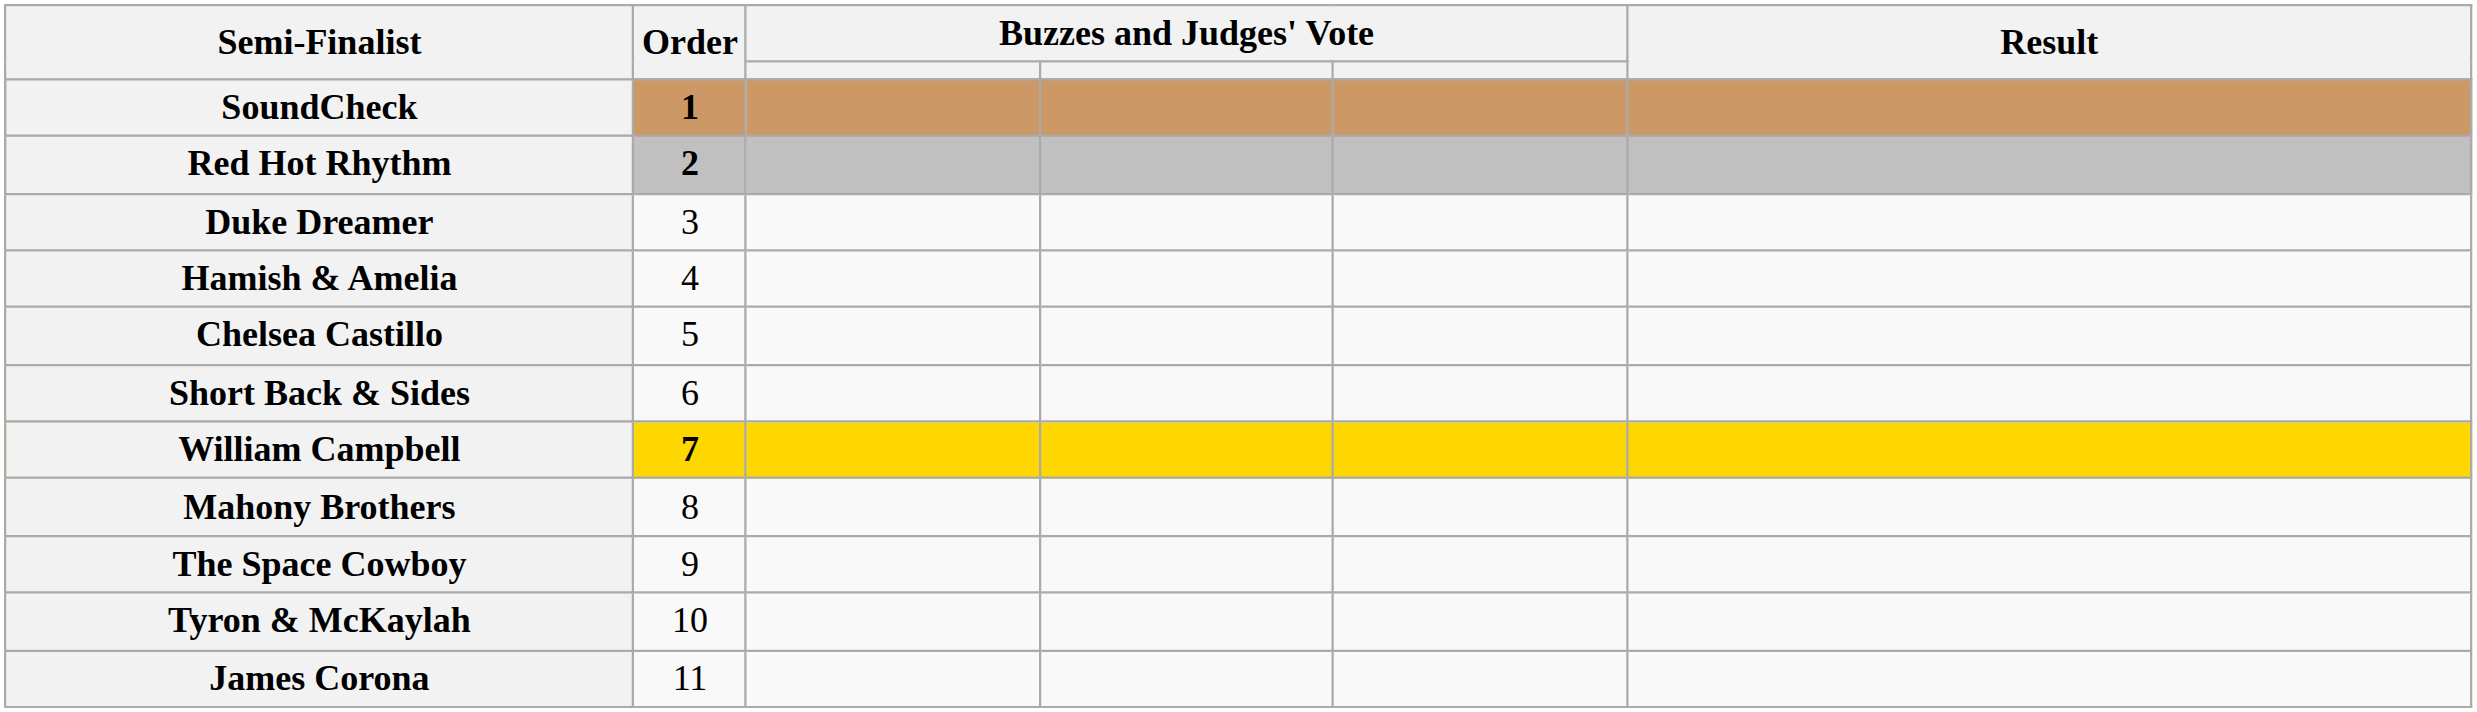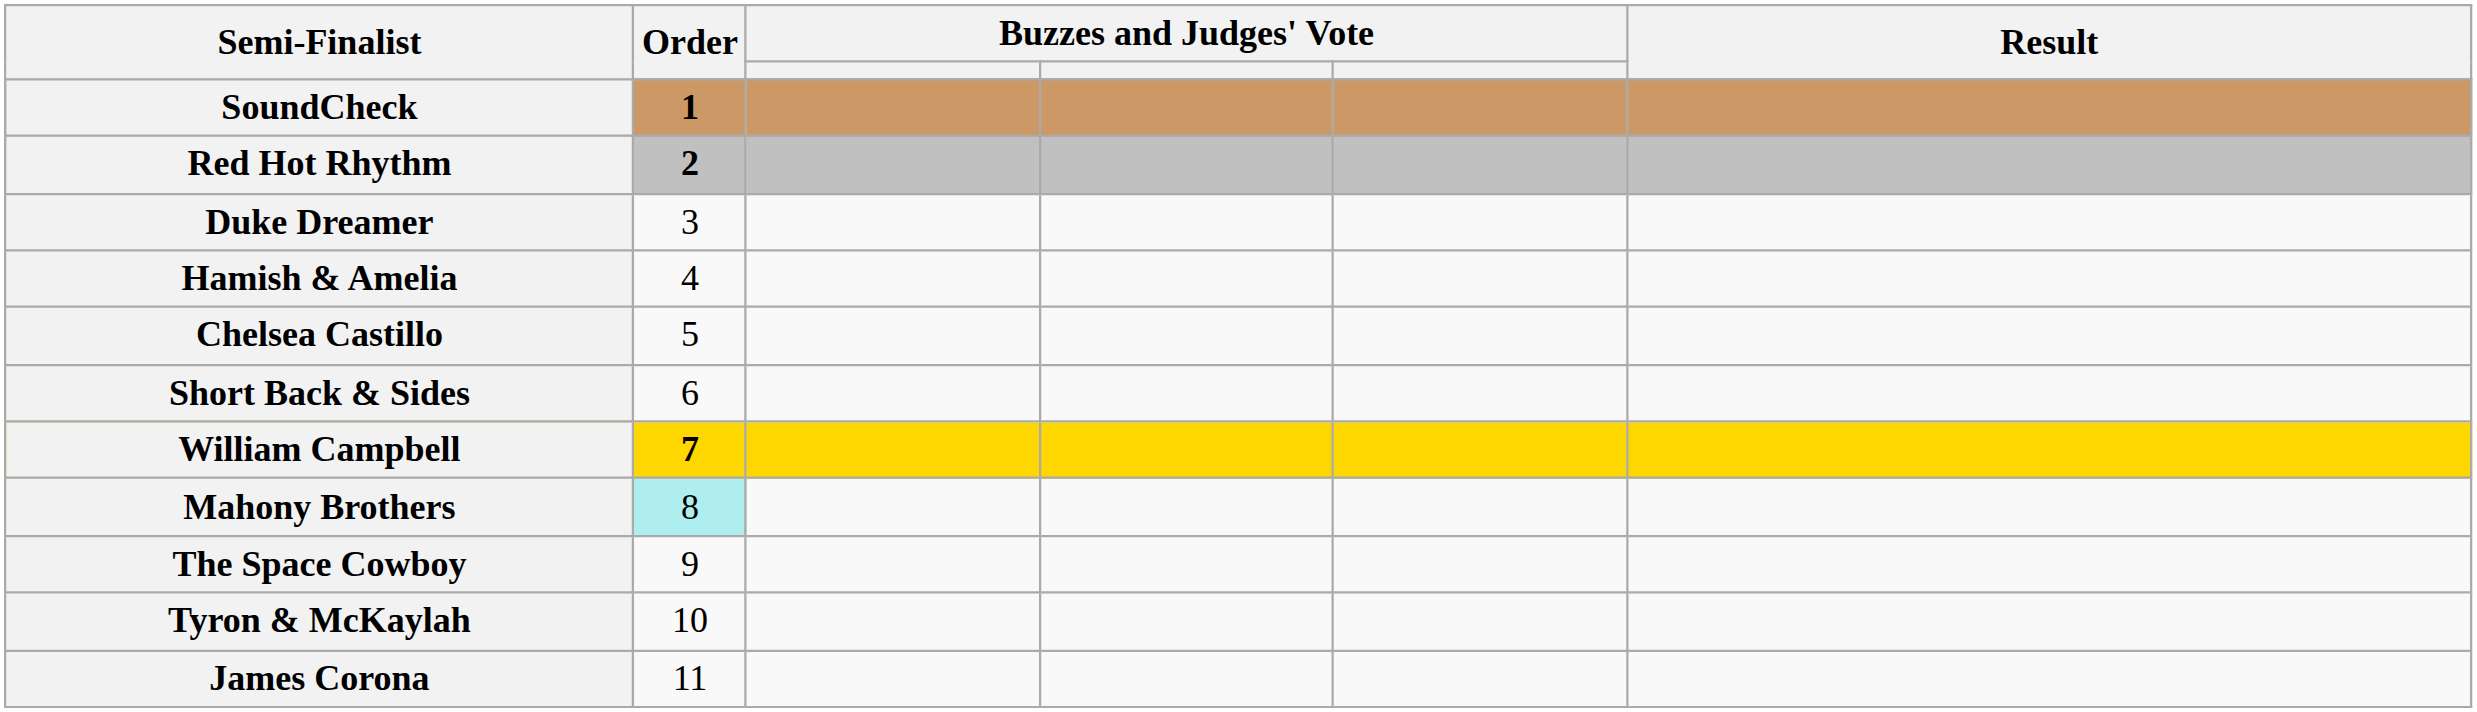(690, 506) no background -> (690, 506) paleturquoise background
